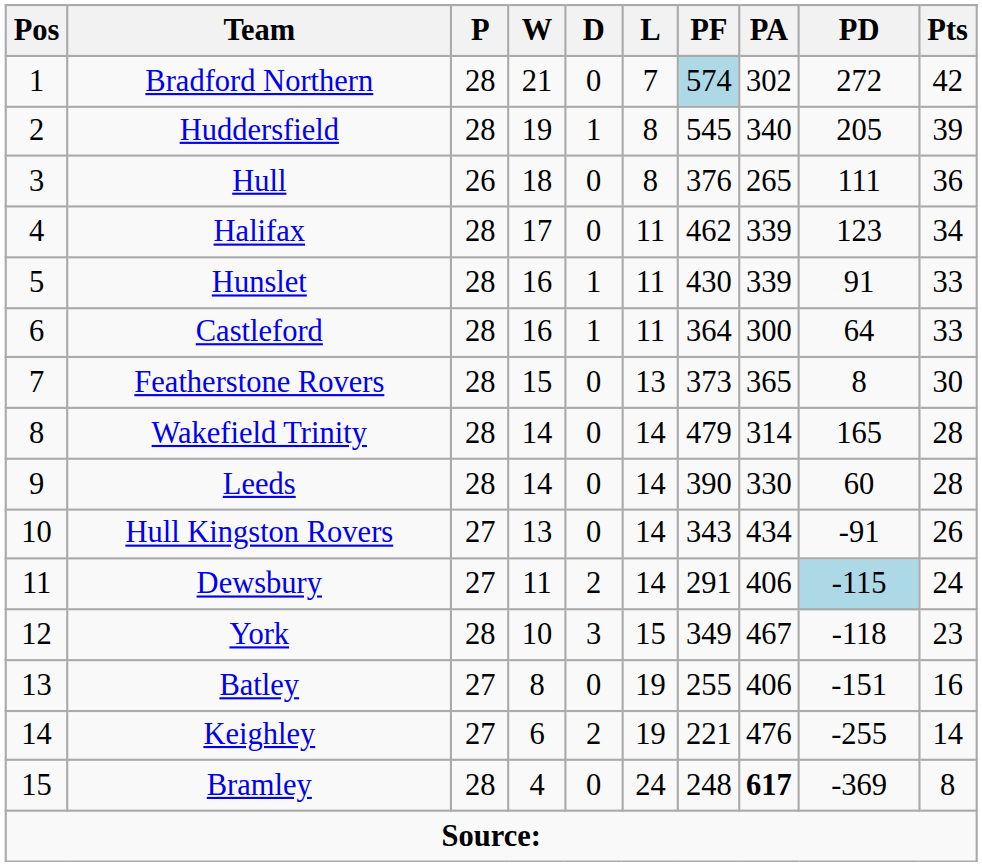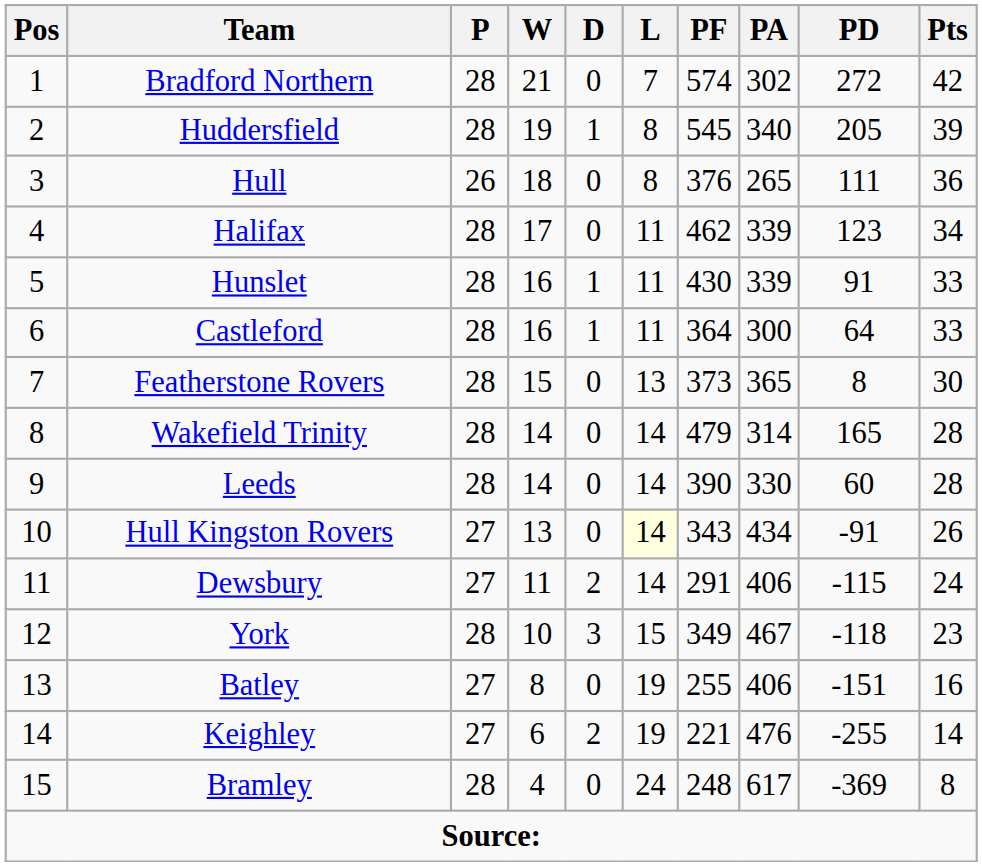(709, 80) lightblue background -> (709, 80) no background
(650, 533) no background -> (650, 533) lightyellow background
(859, 583) lightblue background -> (859, 583) no background
(769, 785) bold -> (769, 785) normal
